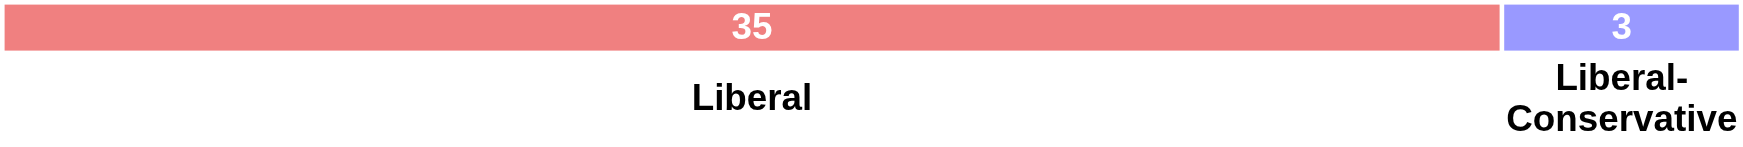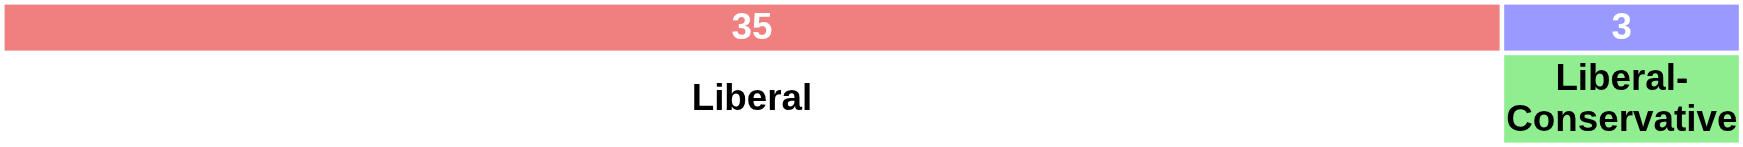(1622, 98) no background -> (1622, 98) lightgreen background
